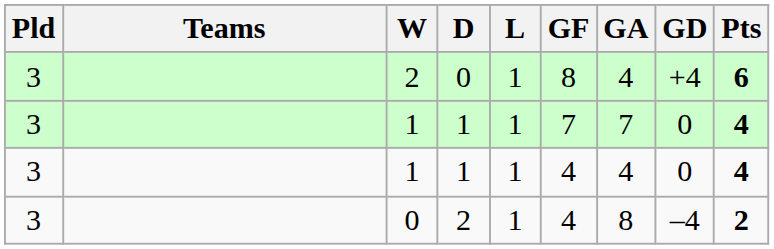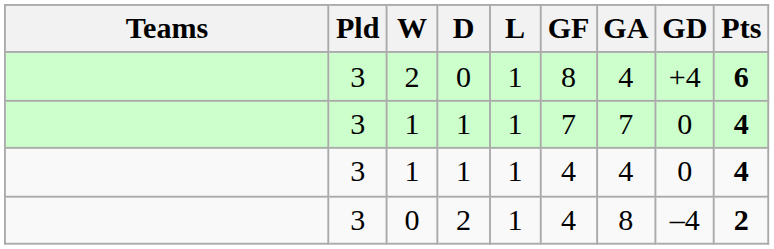columns swapped: (224, 28) <-> (34, 28)
